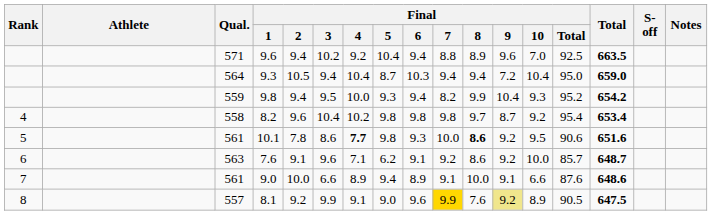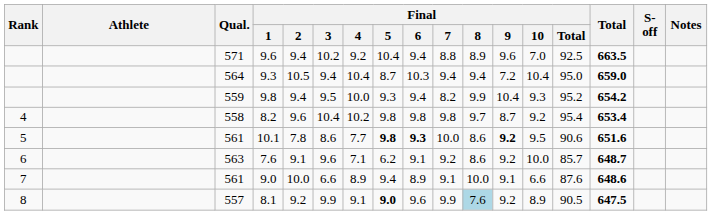(358, 138) bold -> (358, 138) normal
(388, 138) normal -> (388, 138) bold
(418, 138) normal -> (418, 138) bold
(478, 138) bold -> (478, 138) normal
(508, 138) normal -> (508, 138) bold
(388, 199) normal -> (388, 199) bold
(448, 199) gold background -> (448, 199) no background
(478, 199) no background -> (478, 199) lightblue background
(508, 199) khaki background -> (508, 199) no background
